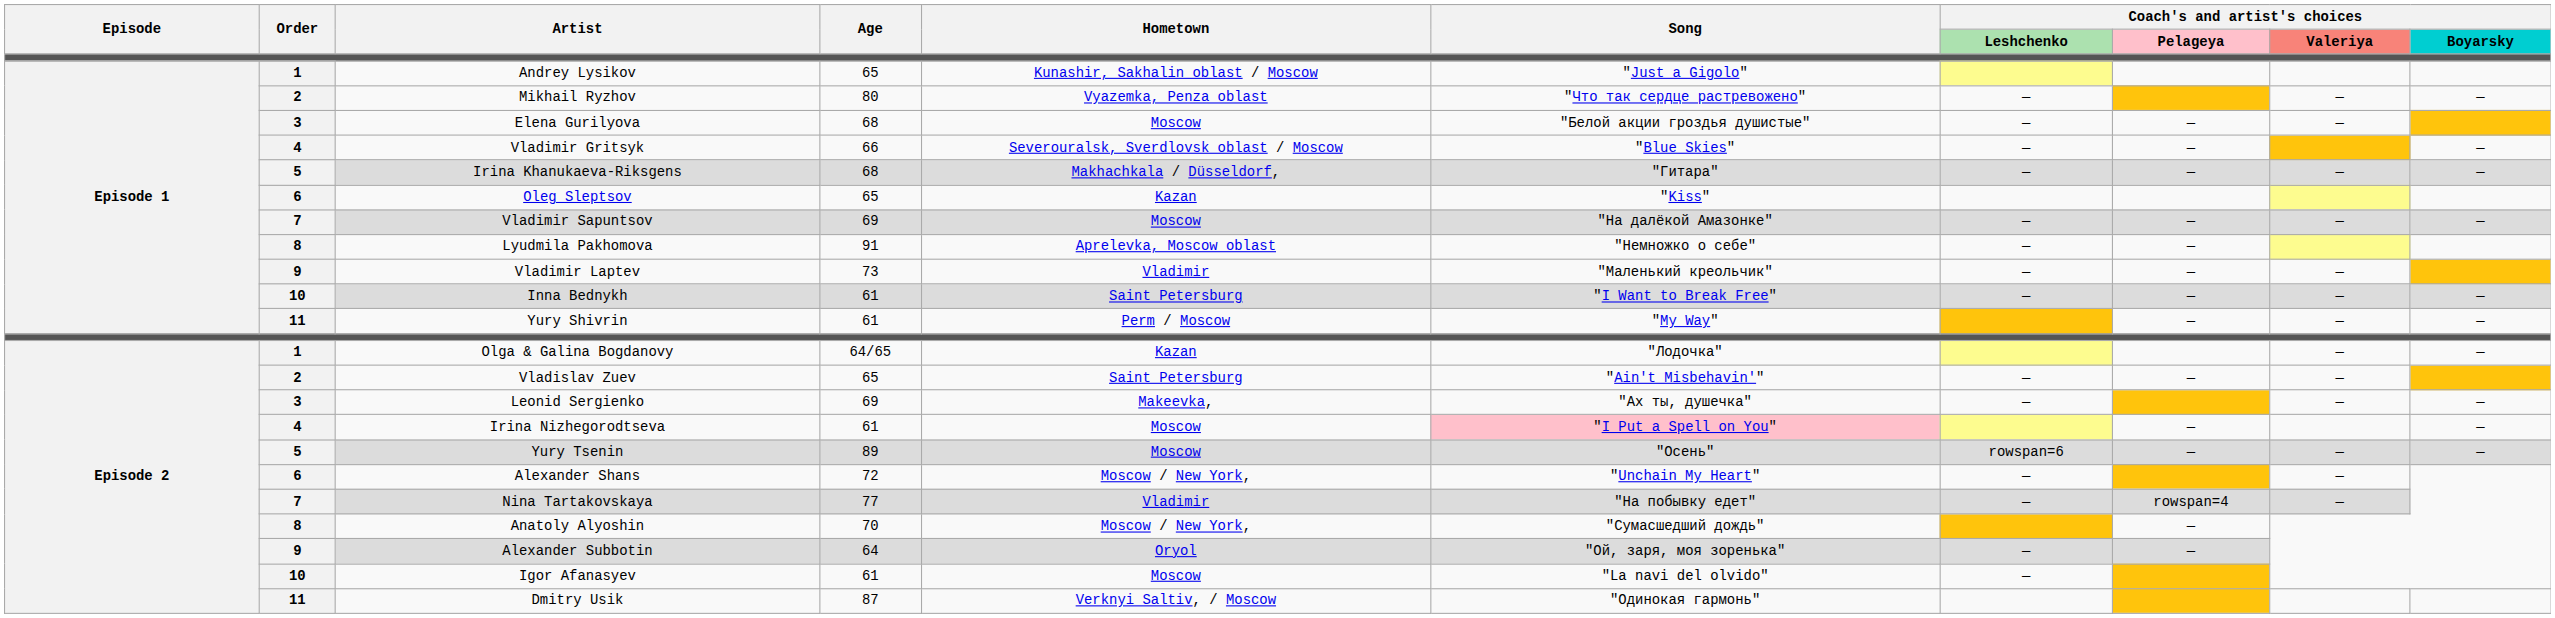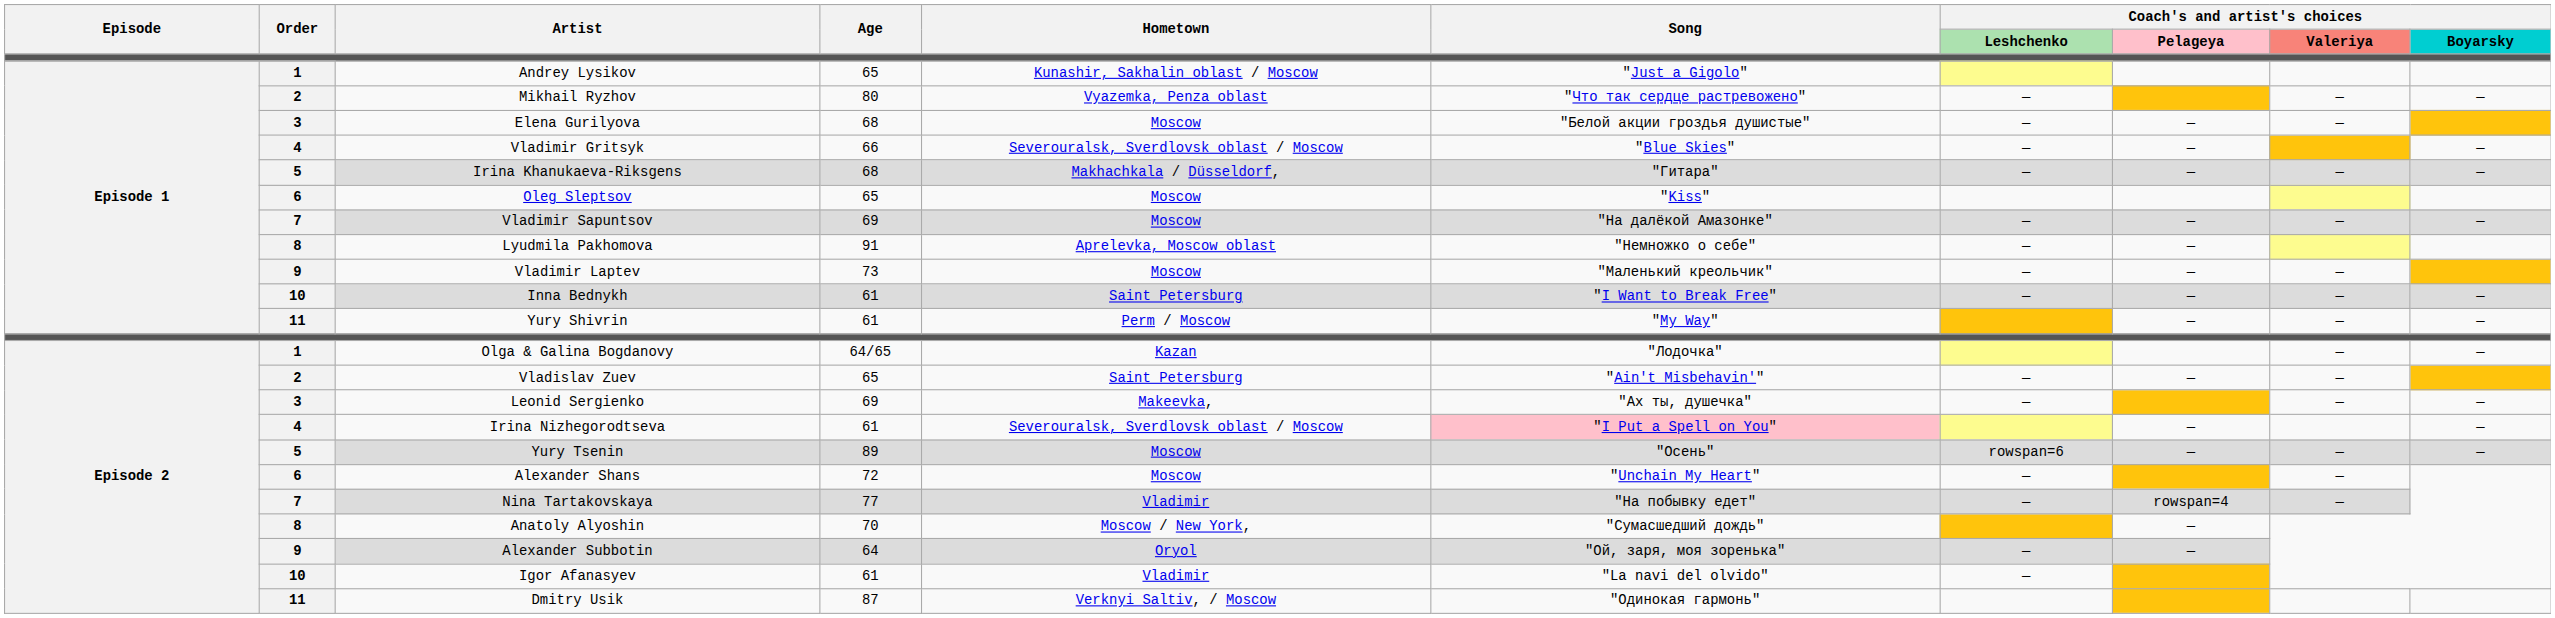(1176, 197) Kazan -> (1176, 197) Moscow
(1176, 272) Vladimir -> (1176, 272) Moscow
(1176, 427) Moscow -> (1176, 427) Severouralsk, Sverdlovsk oblast / Moscow
(1176, 477) Moscow / New York, -> (1176, 477) Moscow
(1176, 576) Moscow -> (1176, 576) Vladimir
